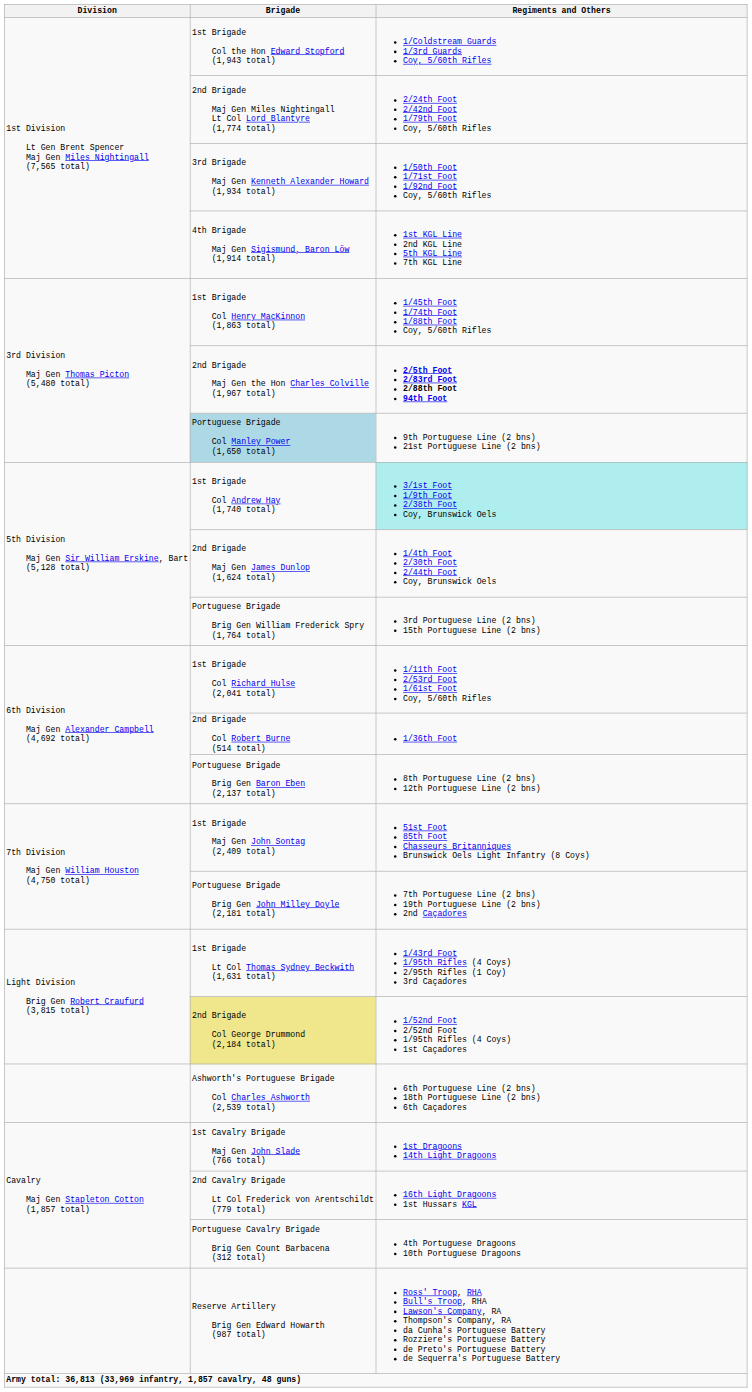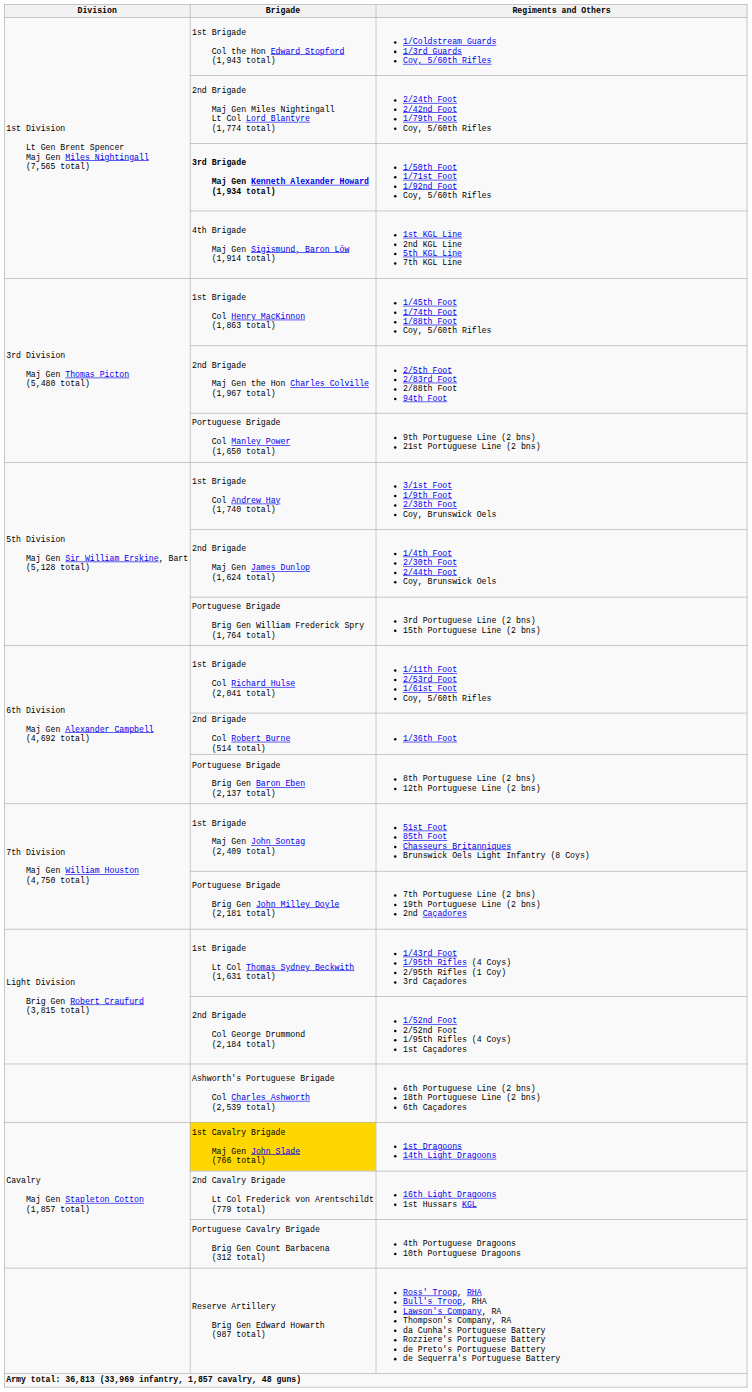(280, 177) normal -> (280, 177) bold
(562, 384) bold -> (562, 384) normal
(241, 438) lightblue background -> (241, 438) no background
(562, 500) paleturquoise background -> (562, 500) no background
(249, 1030) khaki background -> (249, 1030) no background
(246, 1147) no background -> (246, 1147) gold background
